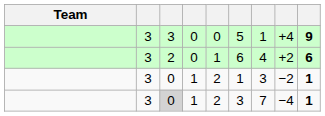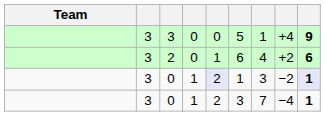(217, 79) no background -> (217, 79) lavender background
(309, 79) no background -> (309, 79) lavender background
(171, 100) lightgrey background -> (171, 100) no background
